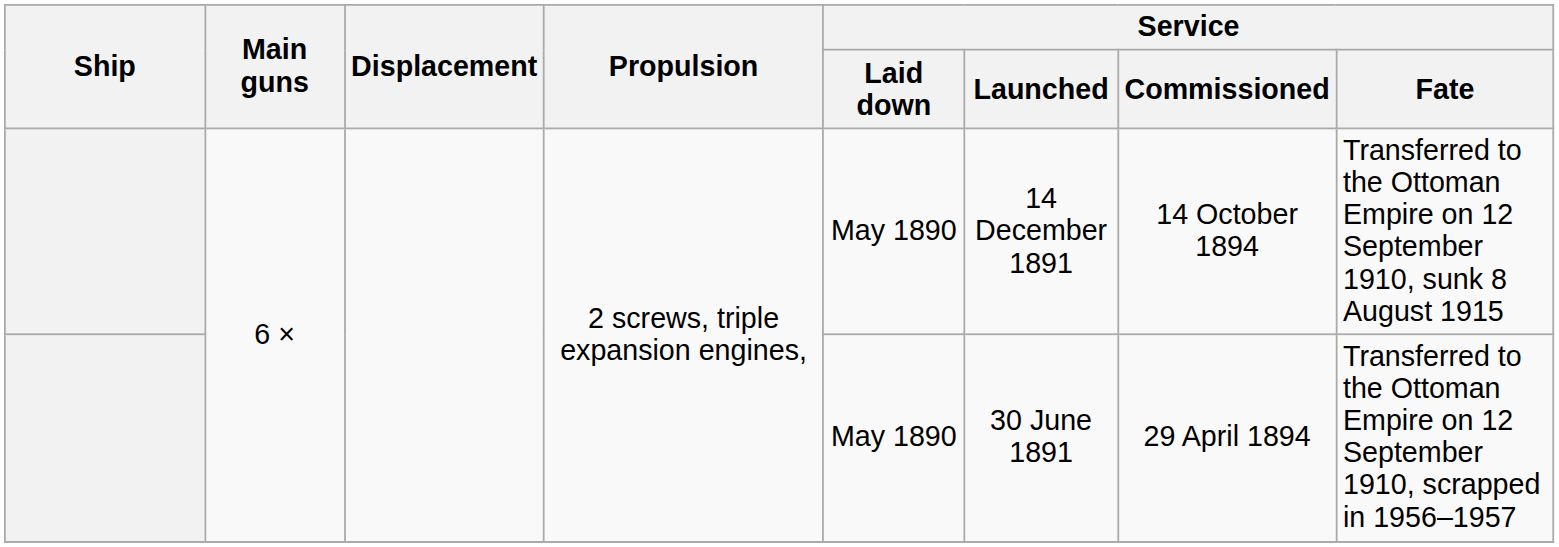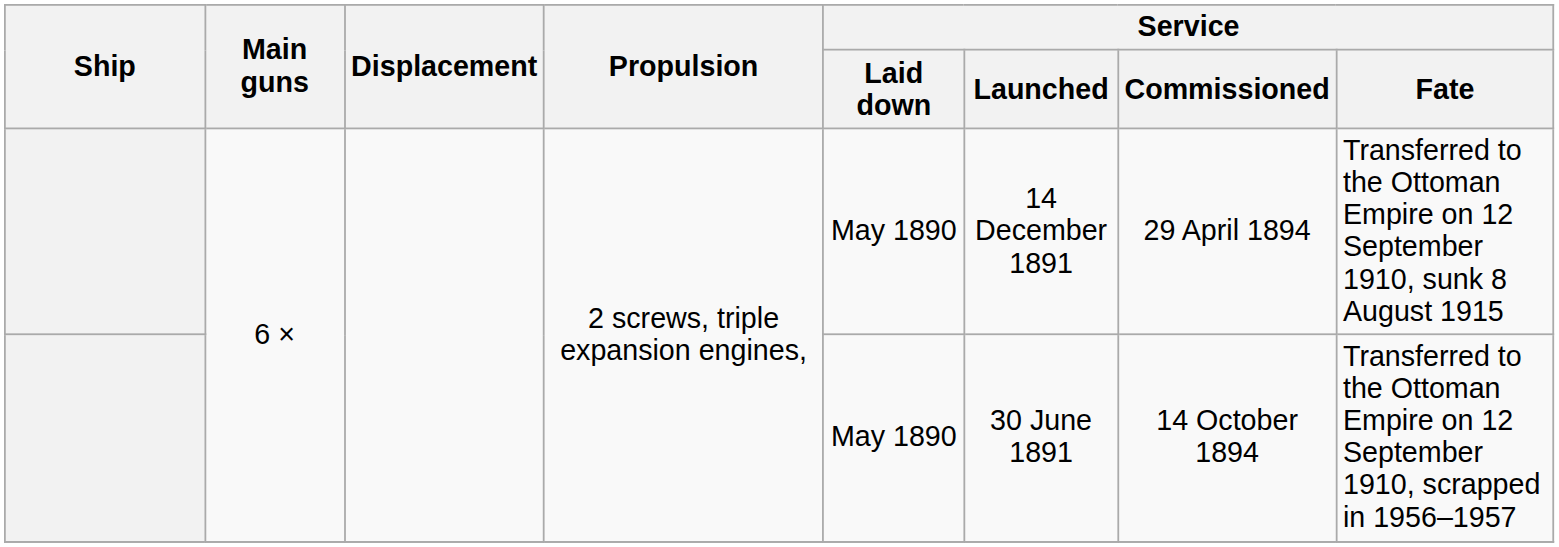(1227, 230) 14 October 1894 -> (1227, 230) 29 April 1894
(1227, 437) 29 April 1894 -> (1227, 437) 14 October 1894
